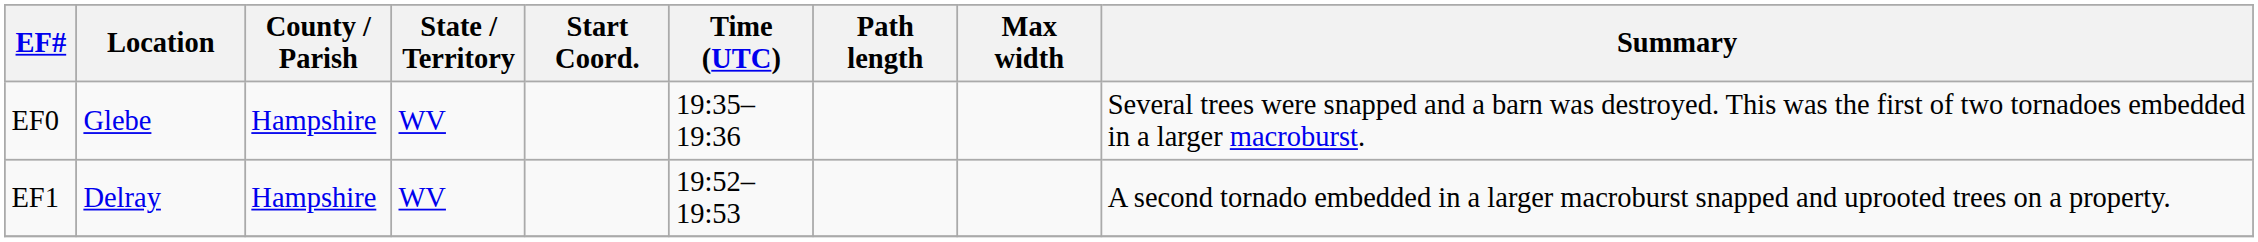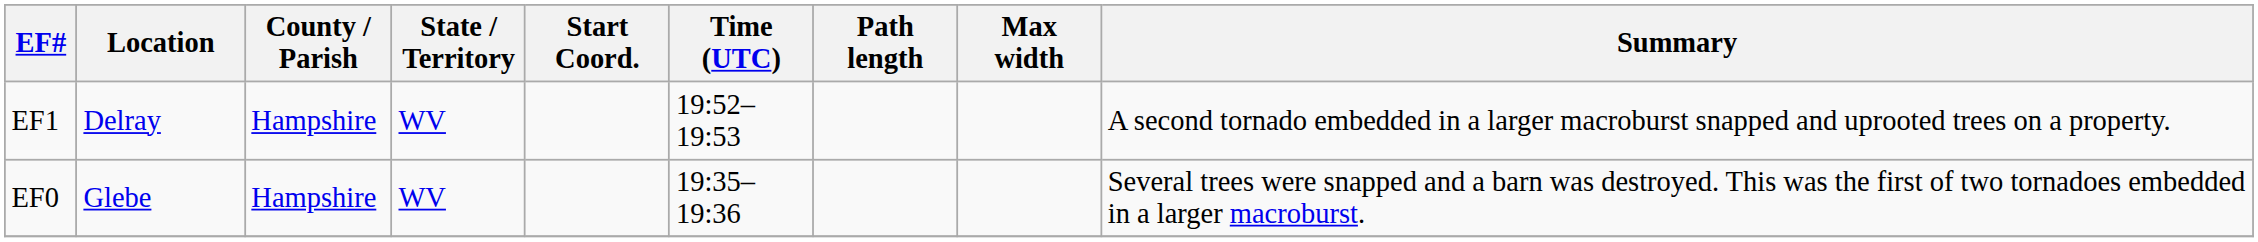rows swapped: (35, 120) <-> (35, 197)
